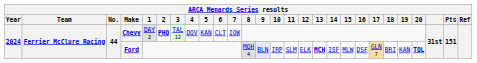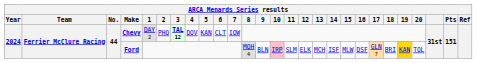(164, 33) bold -> (164, 33) normal
(178, 33) normal -> (178, 33) bold
(263, 49) lavender background -> (263, 49) no background
(277, 49) no background -> (277, 49) pink background
(320, 49) bold -> (320, 49) normal
(405, 49) no background -> (405, 49) gold background
(419, 49) bold -> (419, 49) normal
